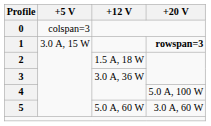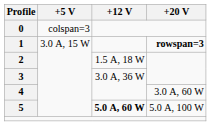(176, 92) 5.0 A, 100 W -> (179, 92) 3.0 A, 60 W
(119, 108) normal -> (119, 108) bold
(178, 108) 3.0 A, 60 W -> (176, 108) 5.0 A, 100 W
